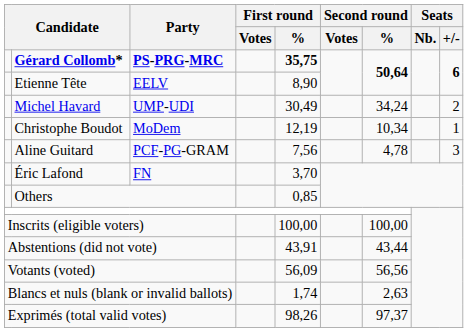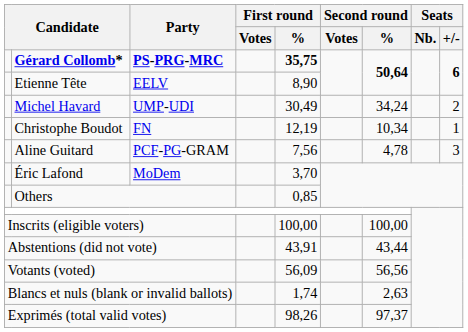(157, 128) MoDem -> (142, 128) FN
(142, 173) FN -> (157, 173) MoDem
